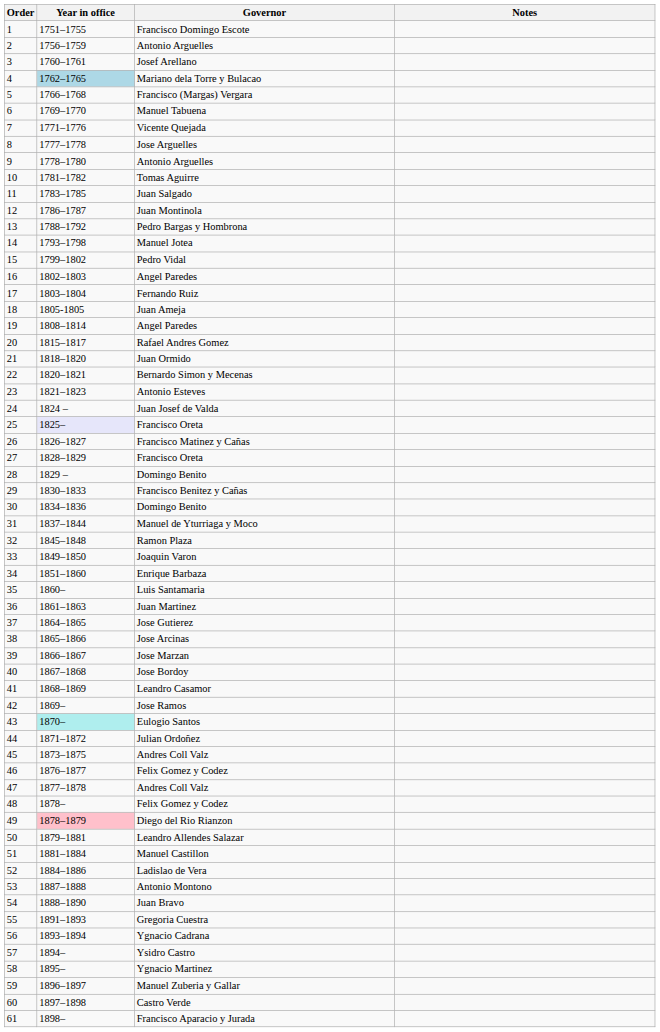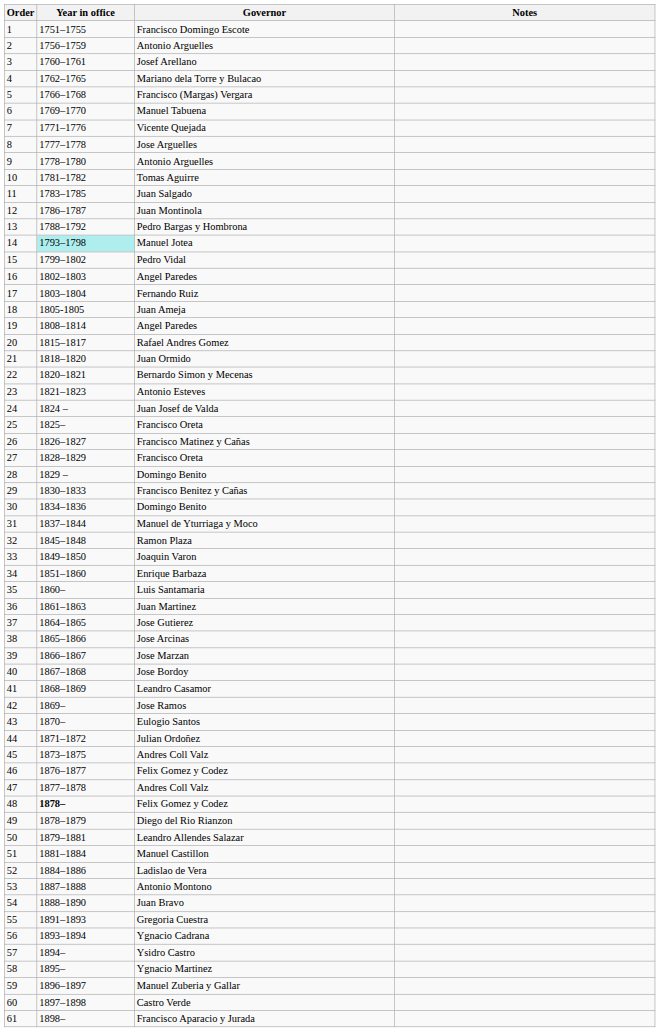(63, 78) lightblue background -> (63, 78) no background
(63, 243) no background -> (63, 243) paleturquoise background
(52, 425) lavender background -> (52, 425) no background
(52, 721) paleturquoise background -> (52, 721) no background
(52, 804) normal -> (52, 804) bold
(63, 820) pink background -> (63, 820) no background
